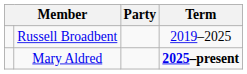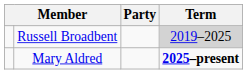(201, 36) no background -> (201, 36) lightgrey background
